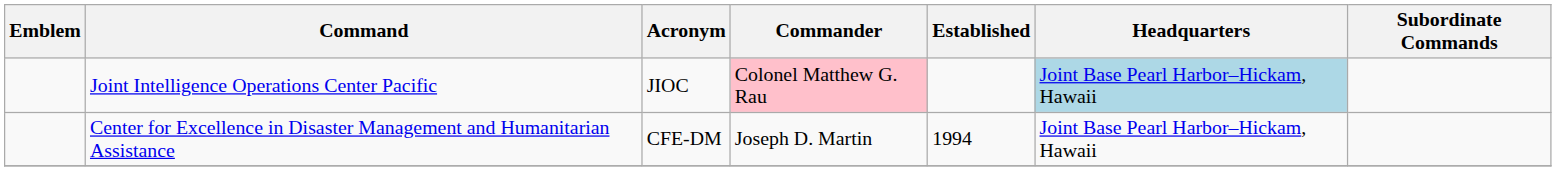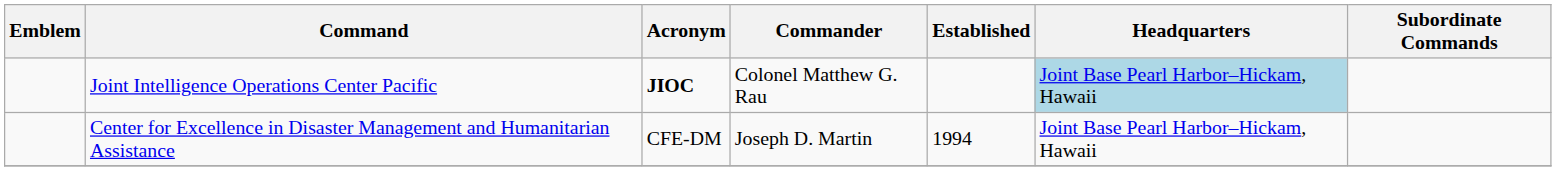(668, 85) normal -> (670, 85) bold
(816, 85) pink background -> (816, 85) no background
